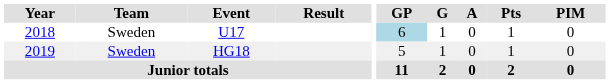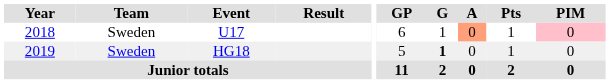(402, 32) lightblue background -> (402, 32) no background
(472, 32) no background -> (472, 32) lightsalmon background
(571, 32) no background -> (571, 32) pink background
(442, 51) normal -> (442, 51) bold
